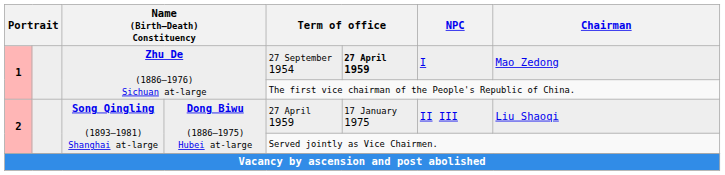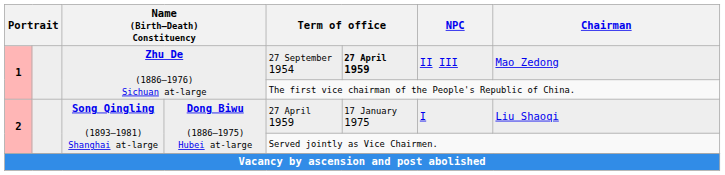(423, 63) I -> (439, 63) II III
(439, 116) II III -> (423, 116) I
